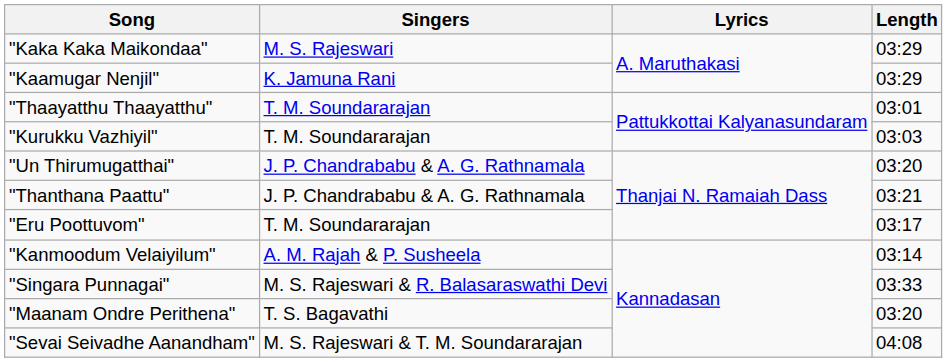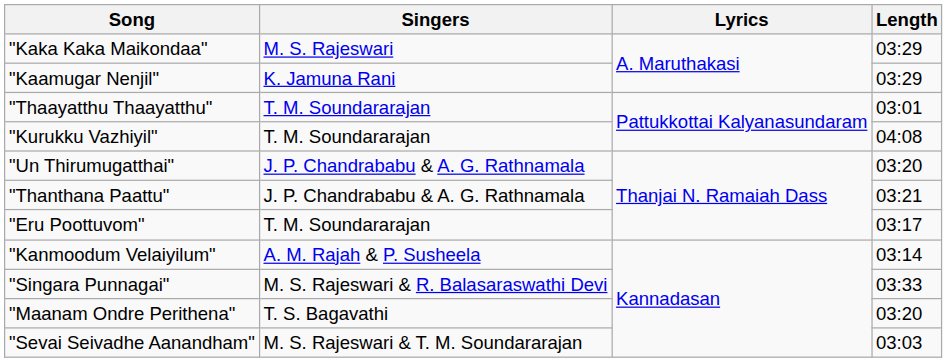(899, 137) 03:03 -> (899, 137) 04:08
(899, 342) 04:08 -> (899, 342) 03:03
